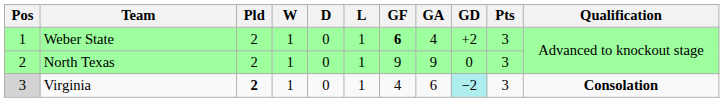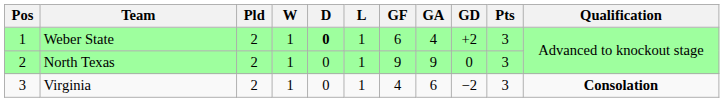(326, 39) normal -> (326, 39) bold
(398, 39) bold -> (398, 39) normal
(22, 85) lightgrey background -> (22, 85) no background
(254, 85) bold -> (254, 85) normal
(469, 85) paleturquoise background -> (469, 85) no background
